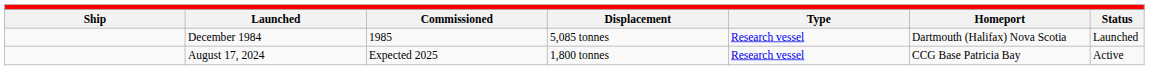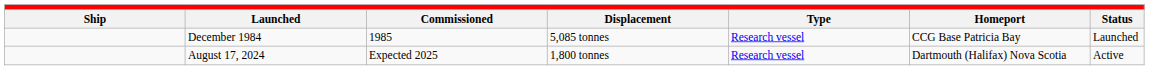(989, 37) Dartmouth (Halifax) Nova Scotia -> (966, 37) CCG Base Patricia Bay
(966, 55) CCG Base Patricia Bay -> (989, 55) Dartmouth (Halifax) Nova Scotia
